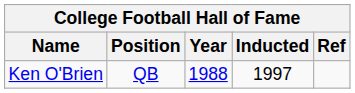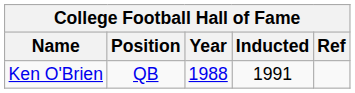(273, 74) 1997 -> (273, 74) 1991
